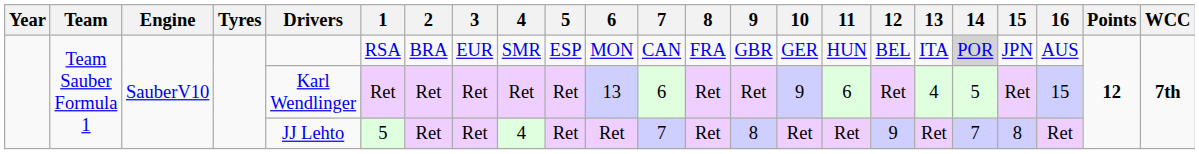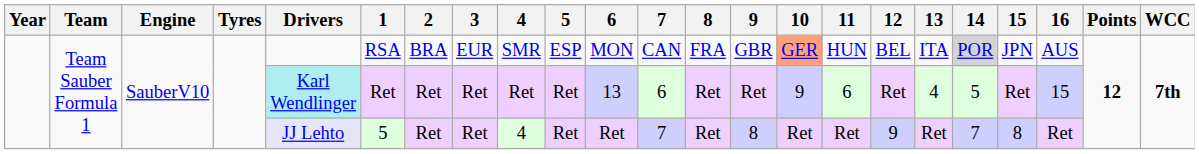(800, 50) no background -> (800, 50) lightsalmon background
(313, 92) no background -> (313, 92) paleturquoise background
(313, 133) no background -> (313, 133) lavender background
